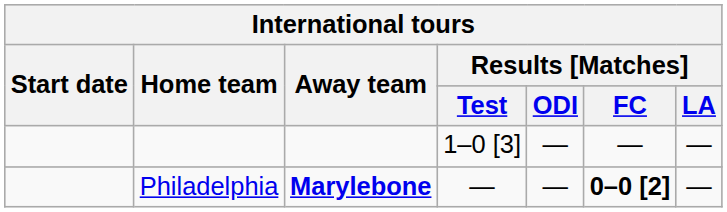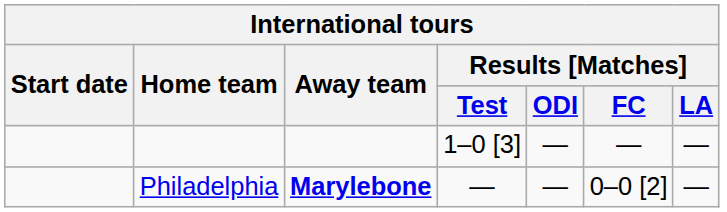(630, 186) bold -> (629, 186) normal
